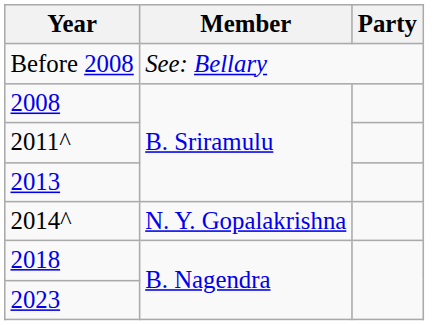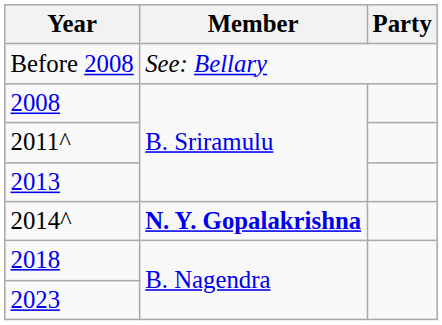(246, 220) normal -> (253, 220) bold
